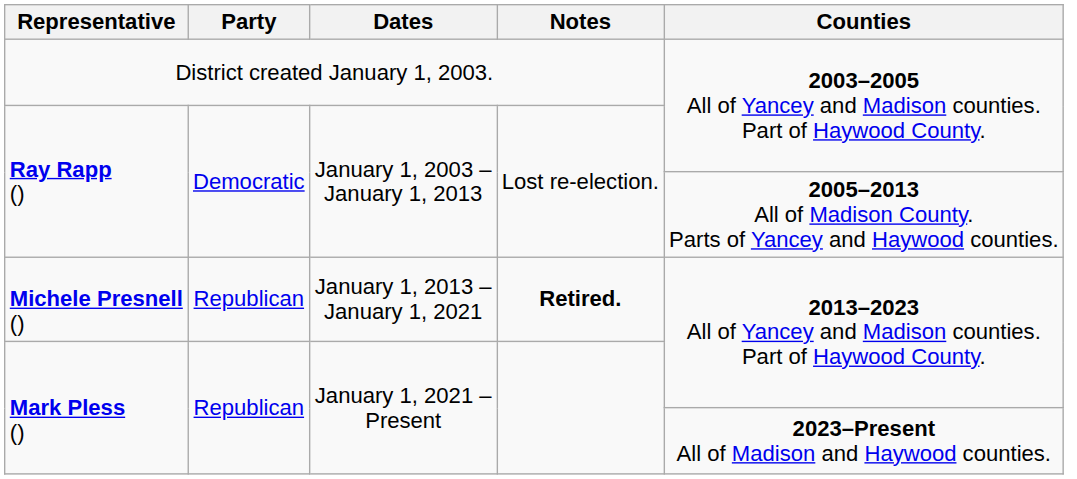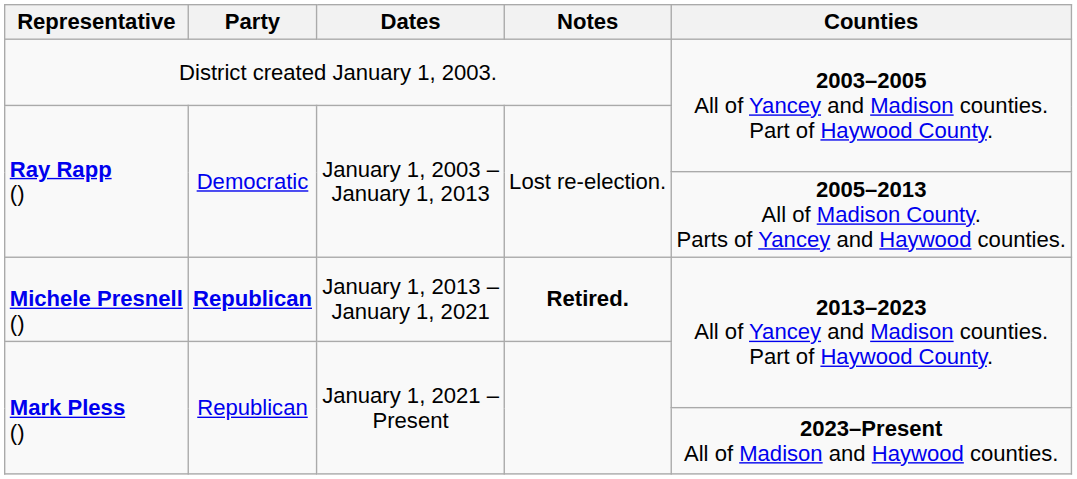(249, 299) normal -> (252, 299) bold
